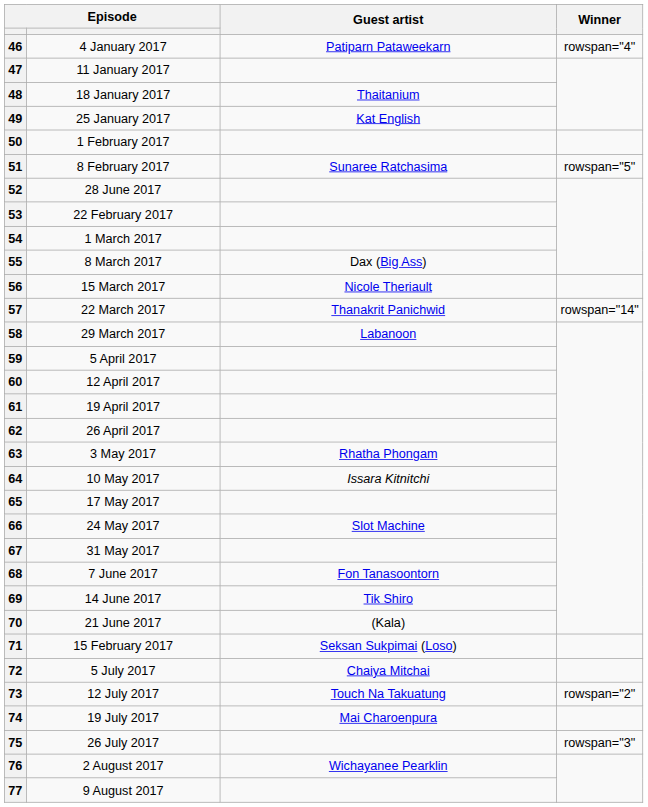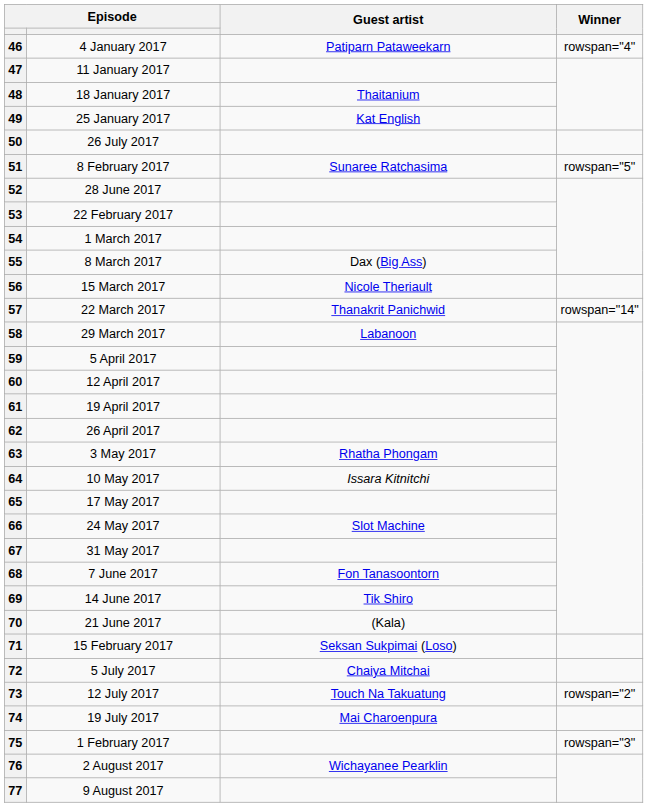(123, 142) 1 February 2017 -> (123, 142) 26 July 2017
(123, 742) 26 July 2017 -> (123, 742) 1 February 2017
